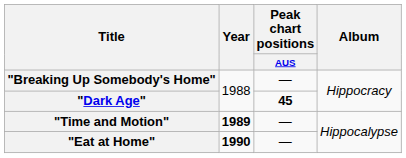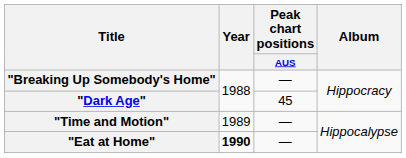(285, 101) bold -> (285, 101) normal
(236, 121) bold -> (236, 121) normal
